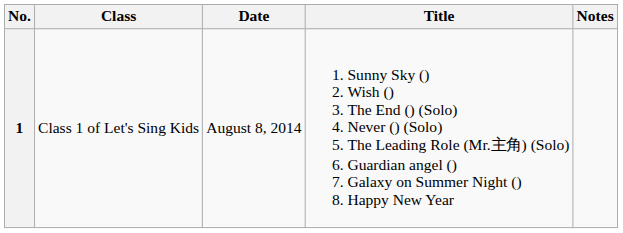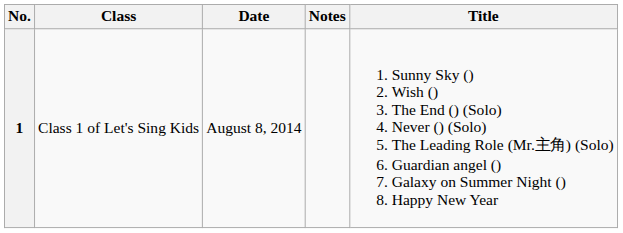columns swapped: (439, 16) <-> (595, 16)
